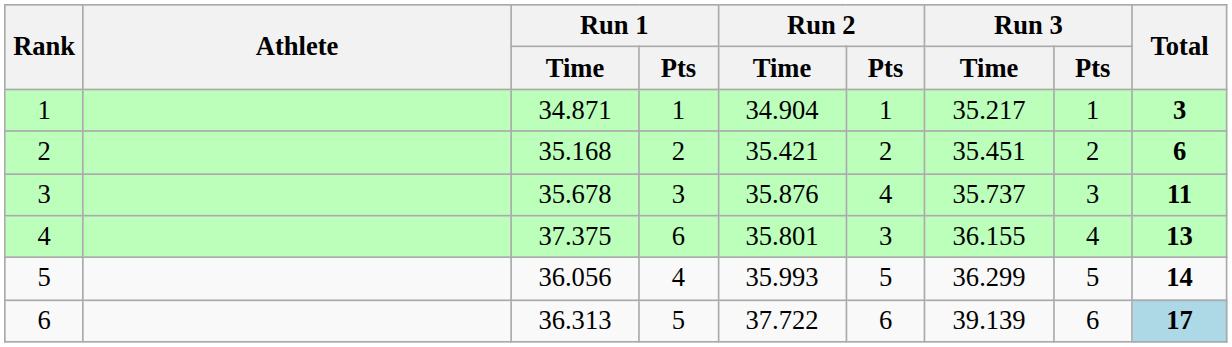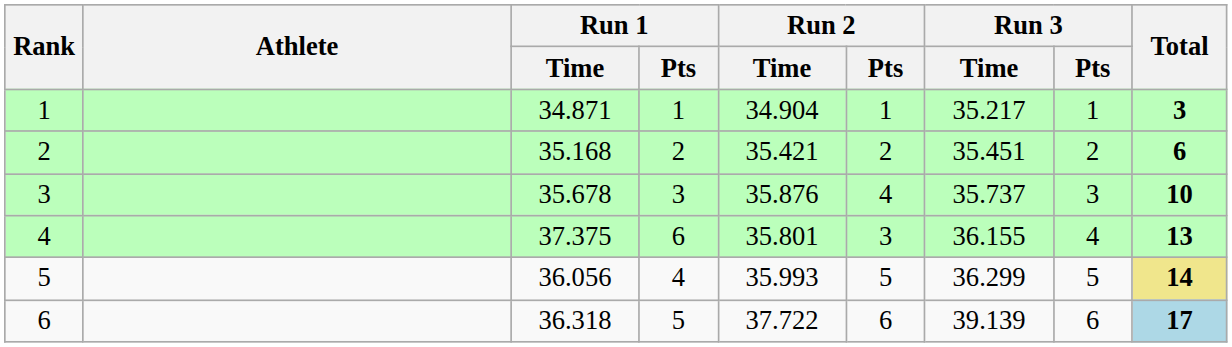(1180, 194) 11 -> (1180, 194) 10
(1180, 278) no background -> (1180, 278) khaki background
(575, 320) 36.313 -> (575, 320) 36.318
